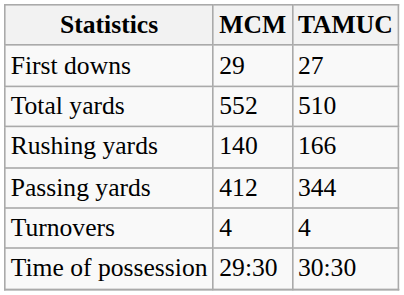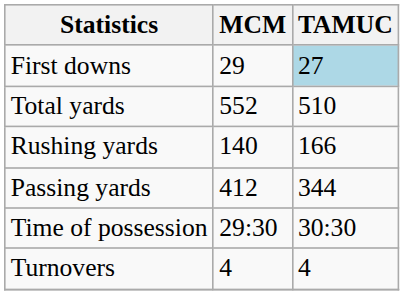(311, 65) no background -> (311, 65) lightblue background
rows swapped: (63, 227) <-> (109, 268)
